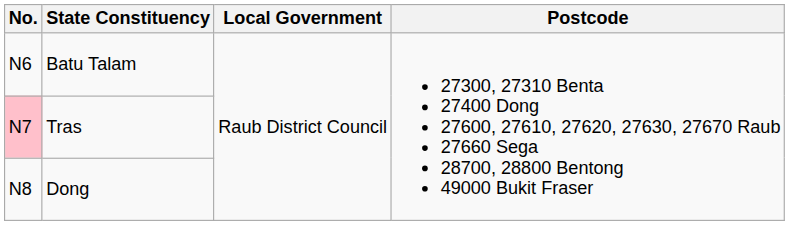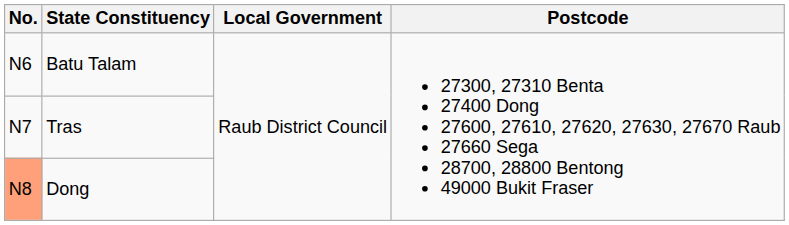(20, 126) pink background -> (20, 126) no background
(20, 188) no background -> (20, 188) lightsalmon background
